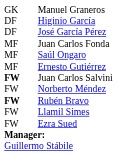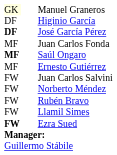(11, 9) no background -> (11, 9) lightyellow background
(10, 32) normal -> (11, 32) bold
(11, 55) normal -> (12, 55) bold
(12, 78) bold -> (11, 78) normal
(12, 100) bold -> (11, 100) normal
(11, 123) normal -> (12, 123) bold
